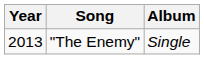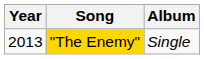(95, 41) no background -> (95, 41) gold background
